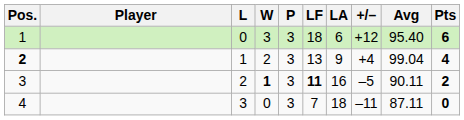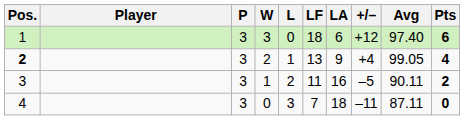columns swapped: (291, 15) <-> (243, 15)
(406, 37) 95.40 -> (406, 37) 97.40
(406, 59) 99.04 -> (406, 59) 99.05
(267, 81) bold -> (267, 81) normal
(314, 81) bold -> (314, 81) normal
